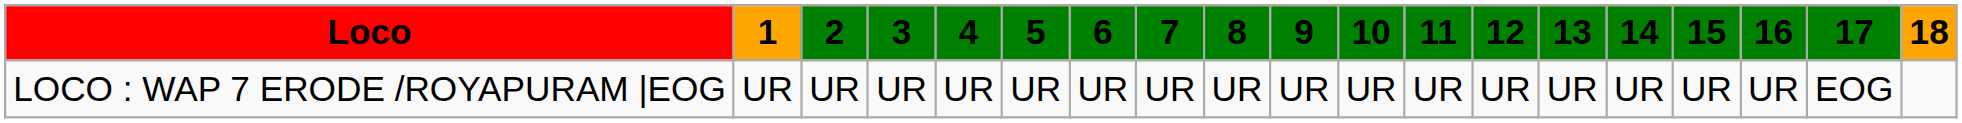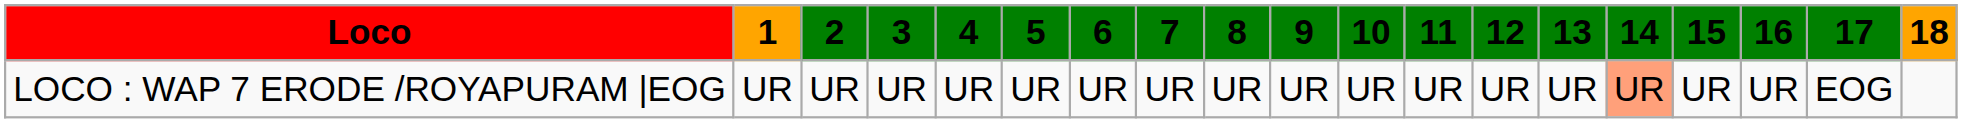(1639, 88) no background -> (1639, 88) lightsalmon background
